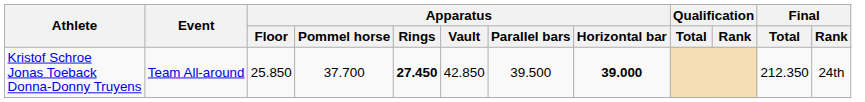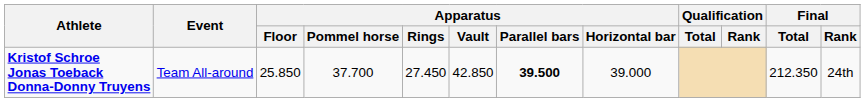(75, 73) normal -> (79, 73) bold
(417, 73) bold -> (426, 73) normal
(531, 73) normal -> (540, 73) bold
(622, 73) bold -> (631, 73) normal
